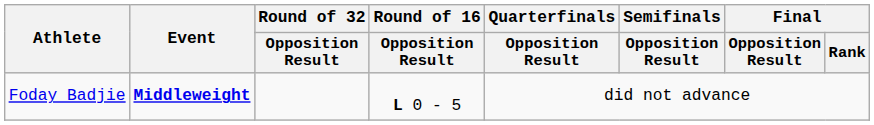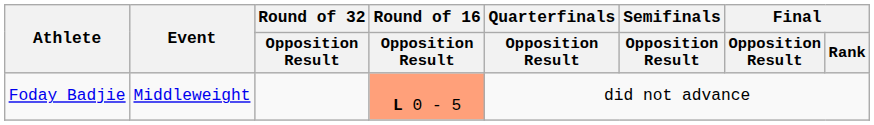(192, 96) bold -> (192, 96) normal
(427, 106) no background -> (427, 106) lightsalmon background
